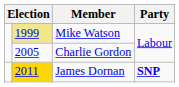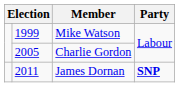(27, 33) khaki background -> (27, 33) no background
(27, 71) gold background -> (27, 71) no background
